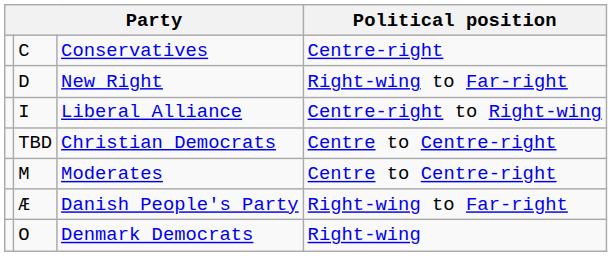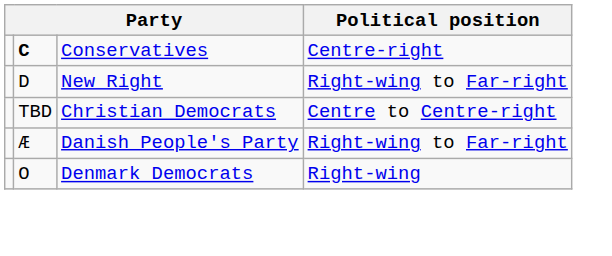(24, 51) normal -> (24, 51) bold
- row: (152, 112)
- row: (112, 174)
